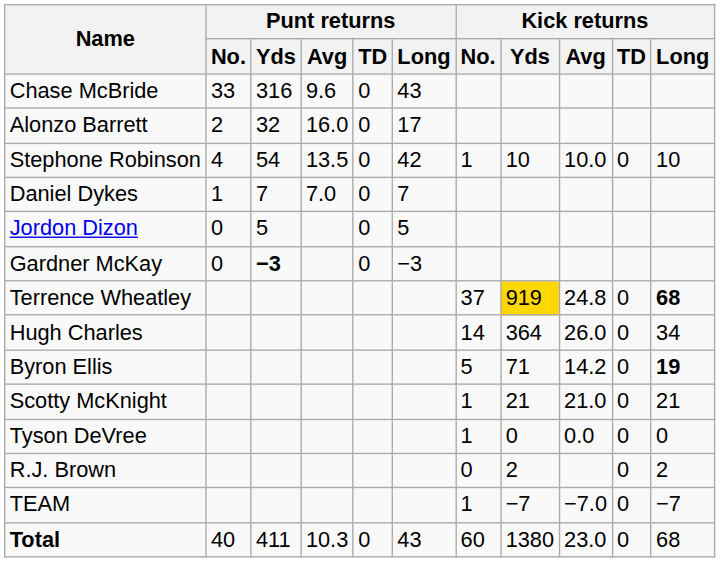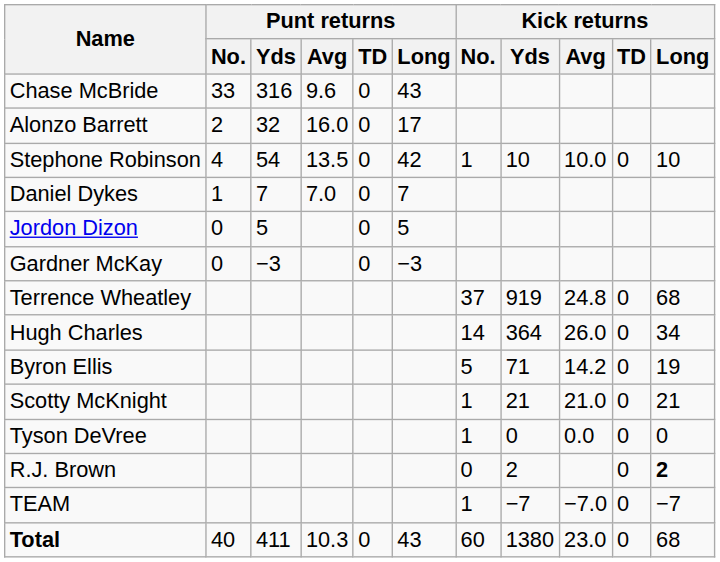(268, 263) bold -> (268, 263) normal
(524, 297) gold background -> (524, 297) no background
(668, 297) bold -> (668, 297) normal
(668, 366) bold -> (668, 366) normal
(662, 470) normal -> (662, 470) bold
